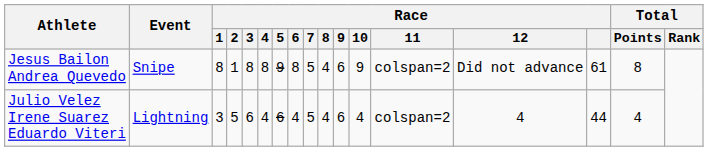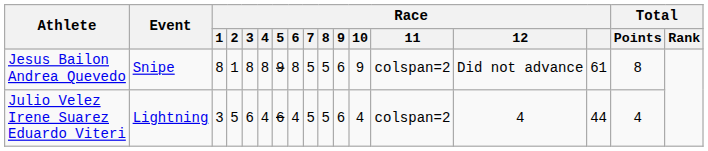(326, 69) 4 -> (326, 69) 5
(326, 118) 4 -> (326, 118) 5
